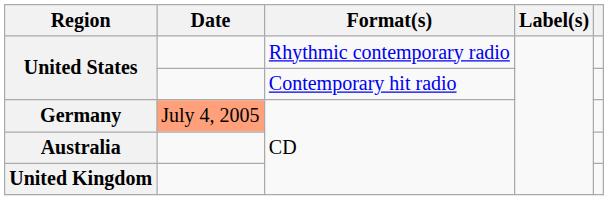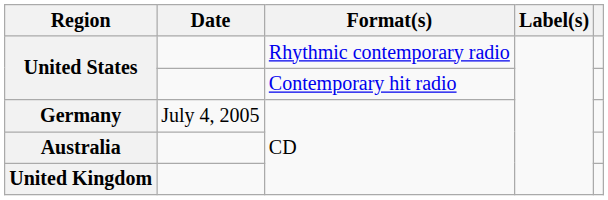(210, 115) lightsalmon background -> (210, 115) no background
